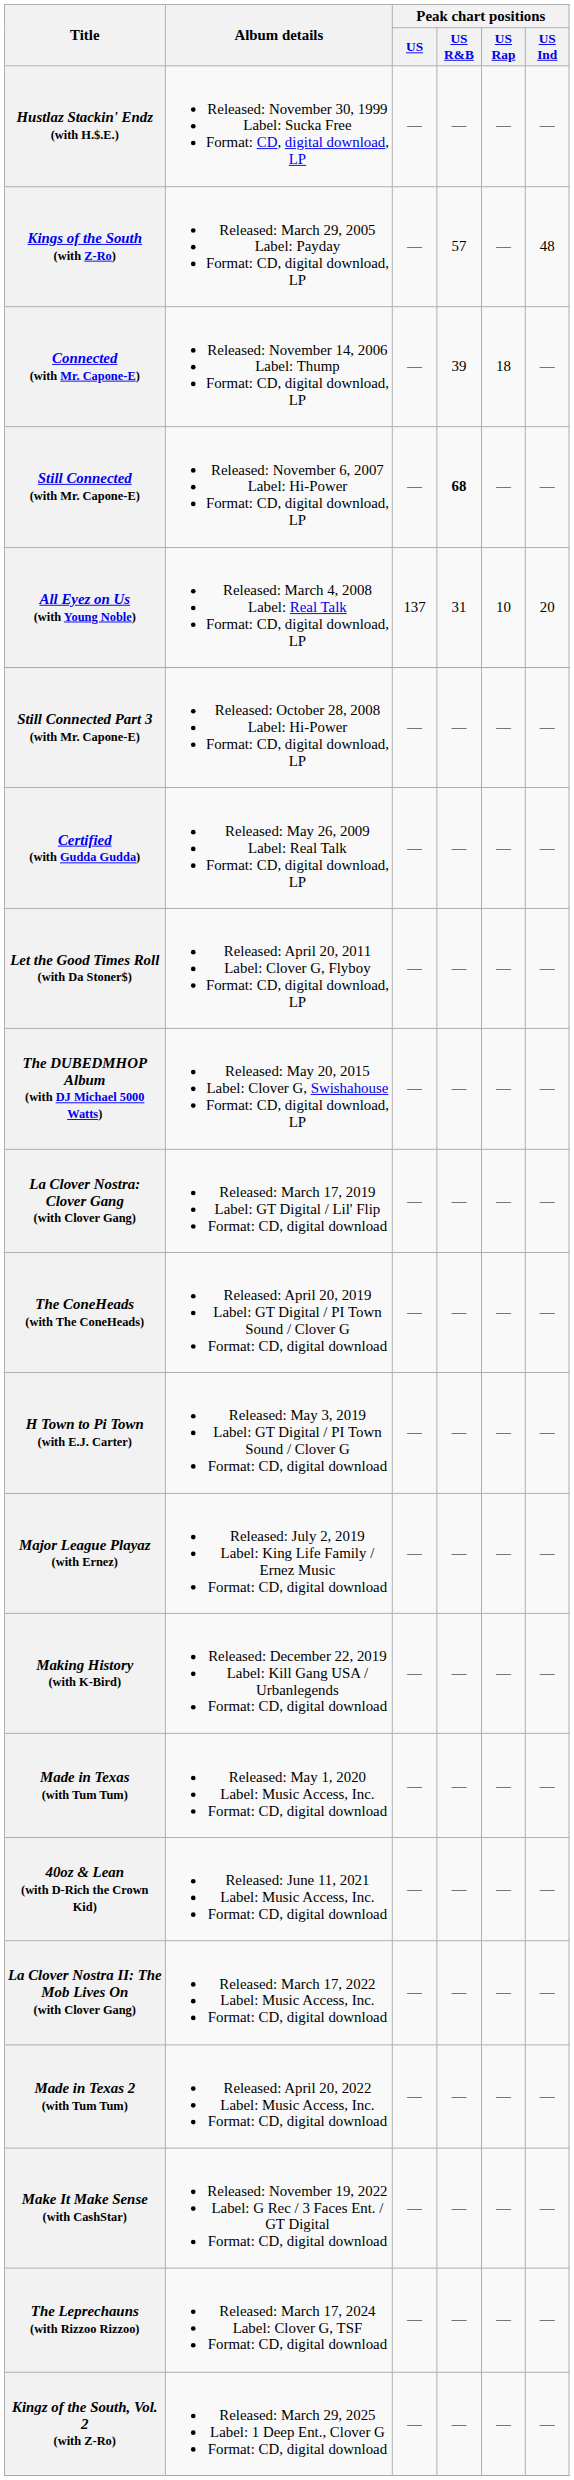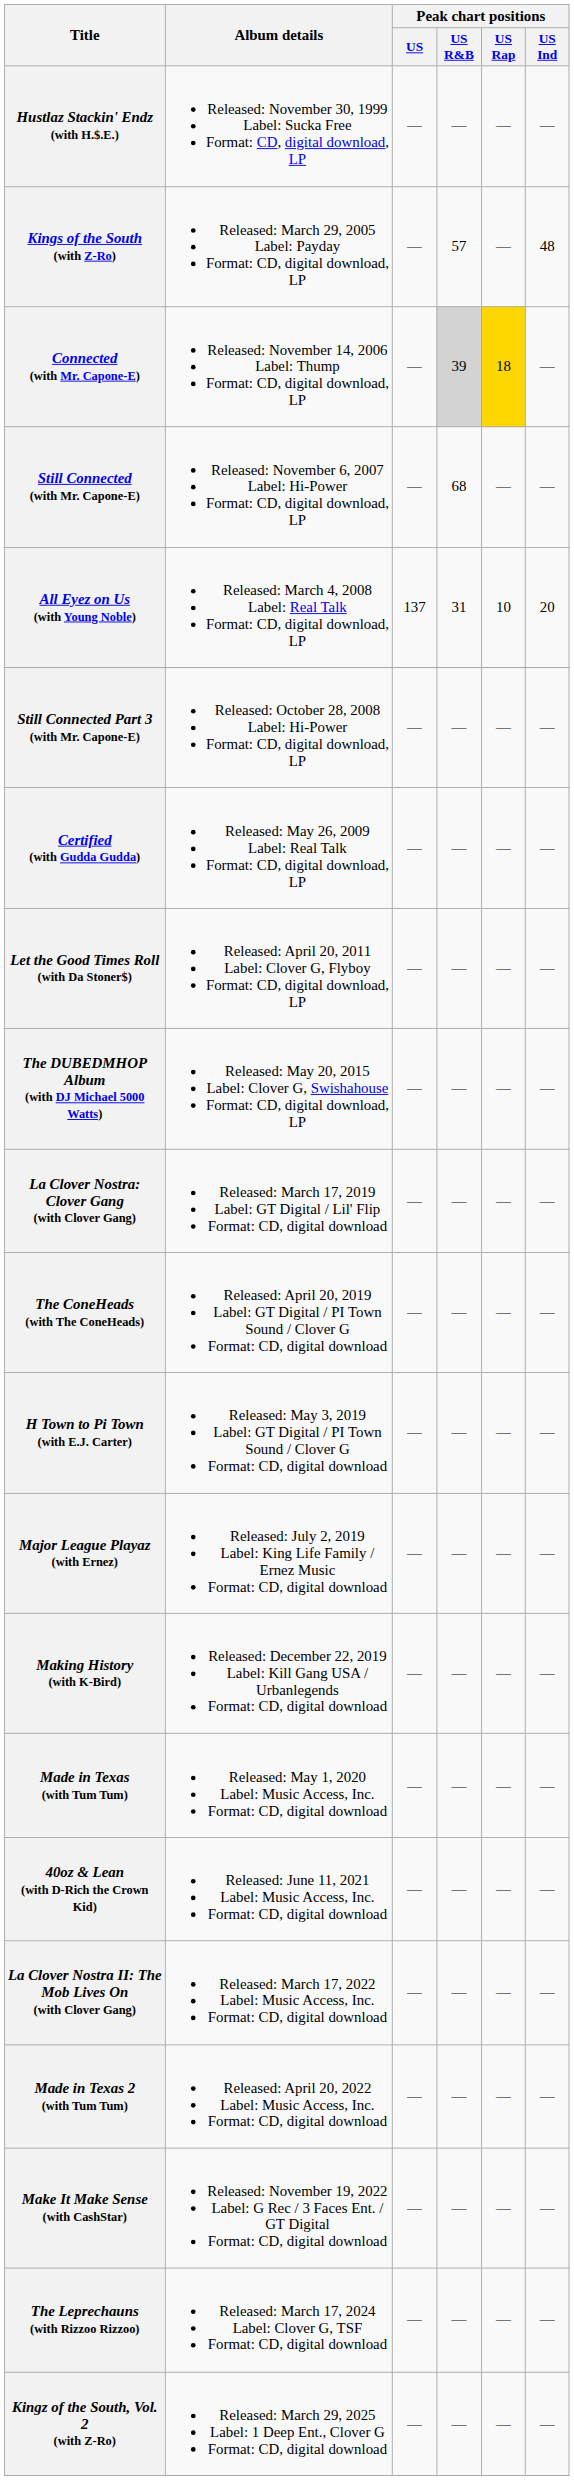(459, 366) no background -> (459, 366) lightgrey background
(503, 366) no background -> (503, 366) gold background
(459, 487) bold -> (459, 487) normal
